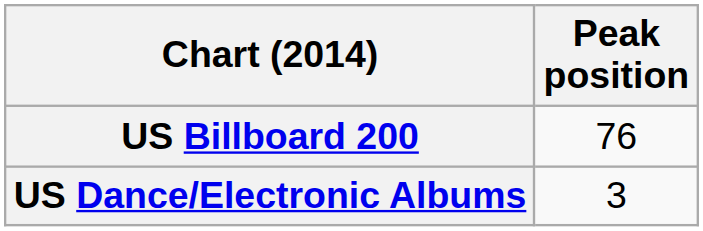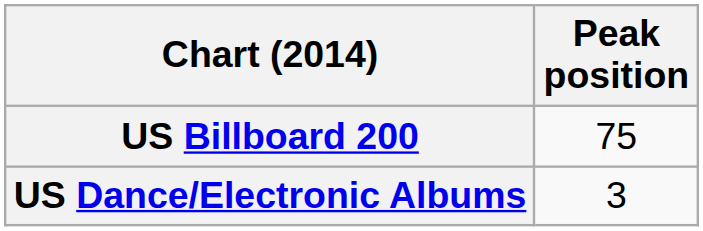(616, 135) 76 -> (616, 135) 75
